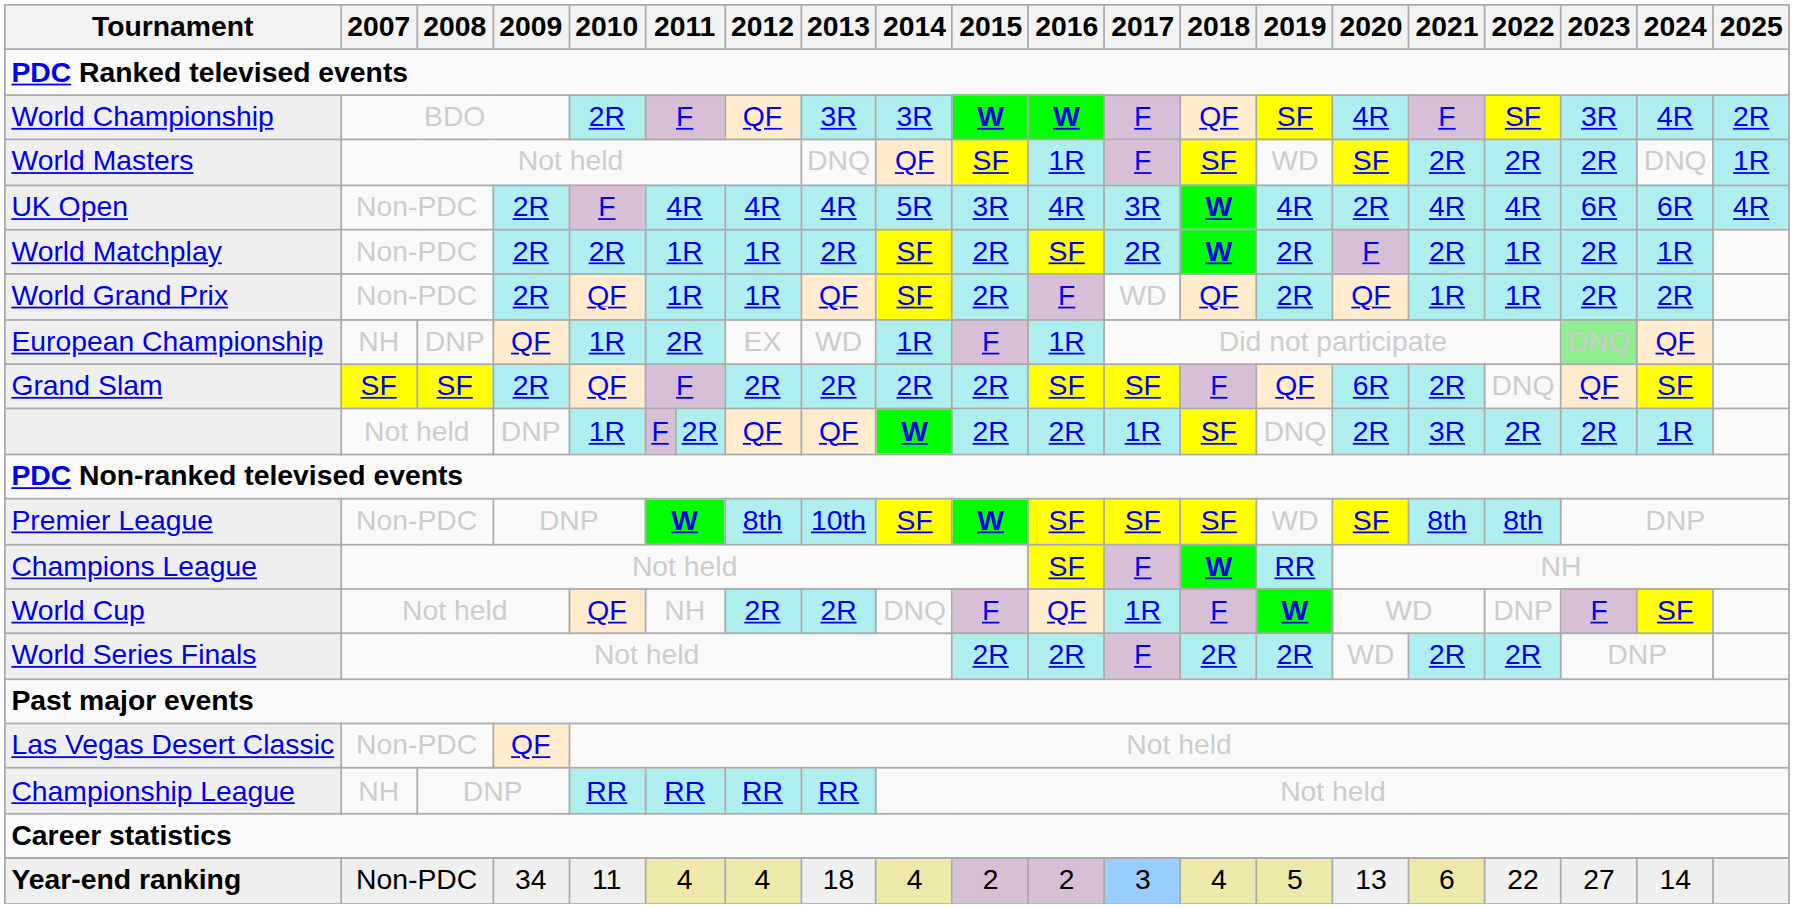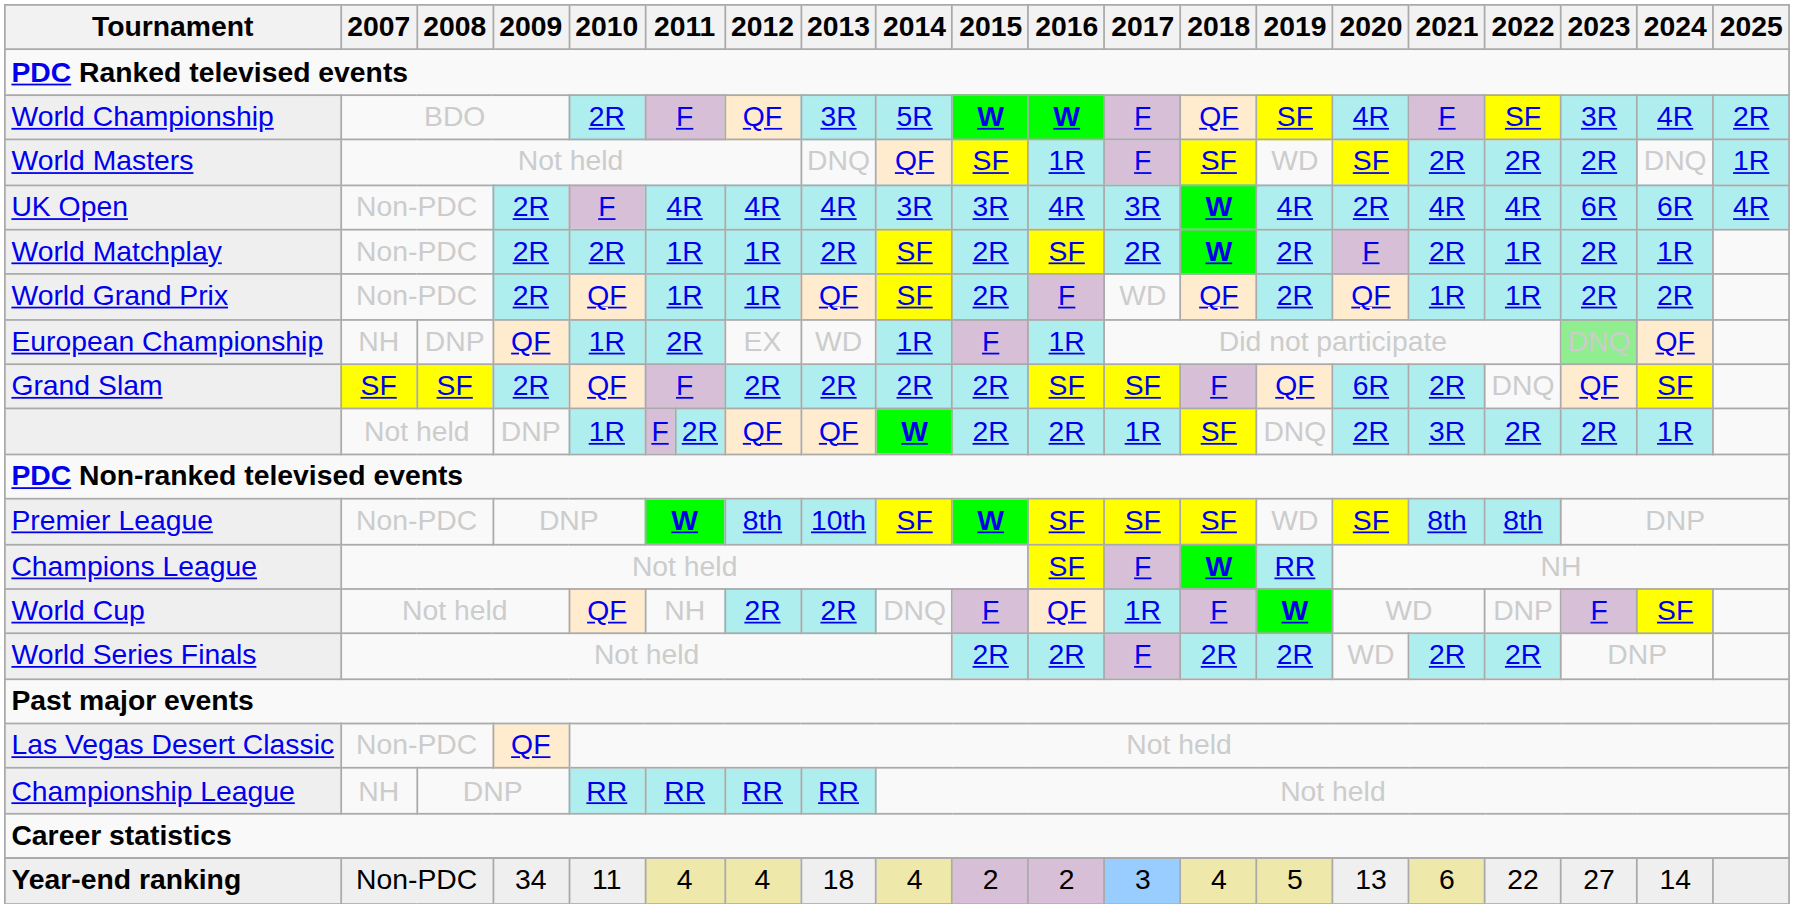(915, 116) 3R -> (915, 116) 5R
(915, 206) 5R -> (915, 206) 3R
